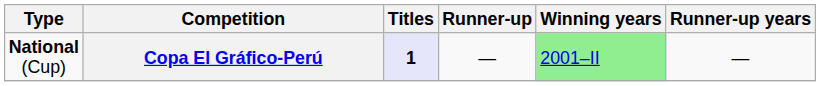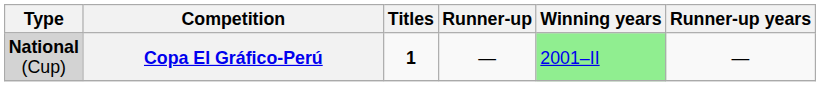(44, 57) no background -> (44, 57) lightgrey background
(411, 57) lavender background -> (411, 57) no background
